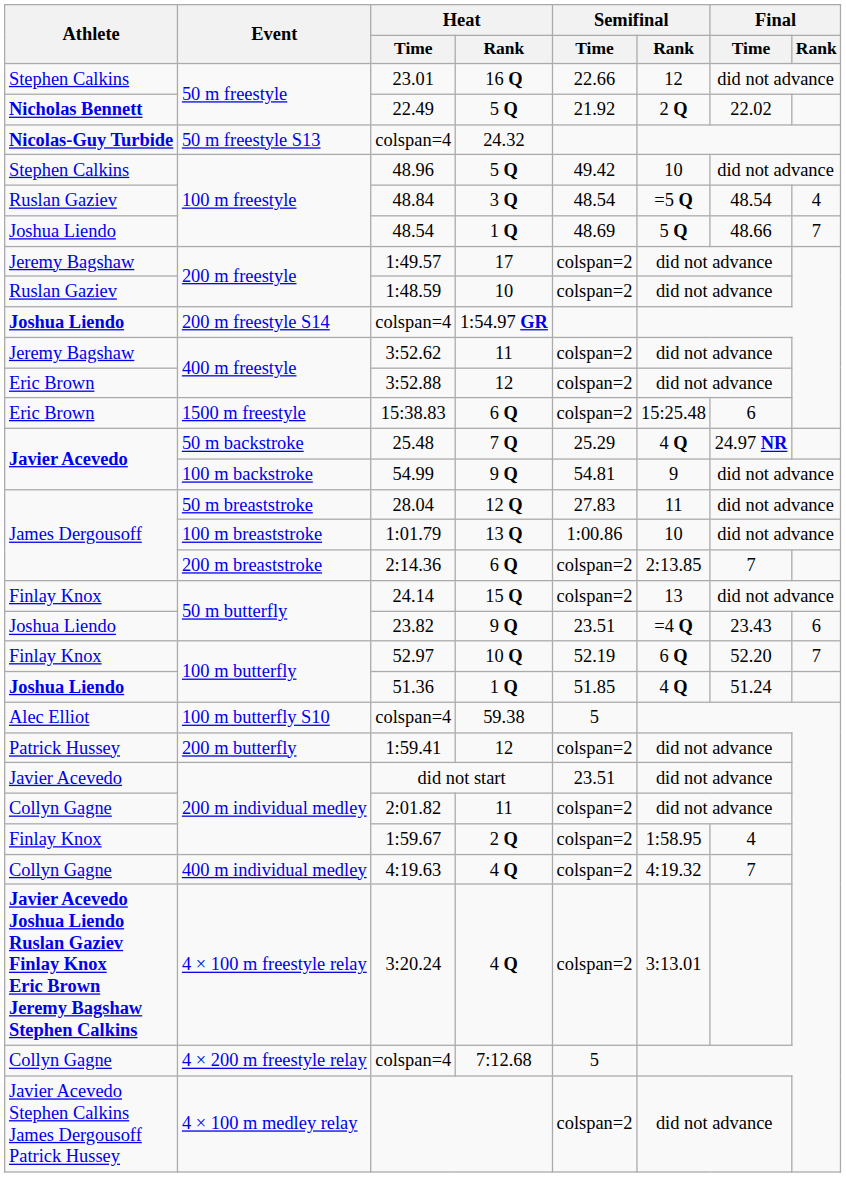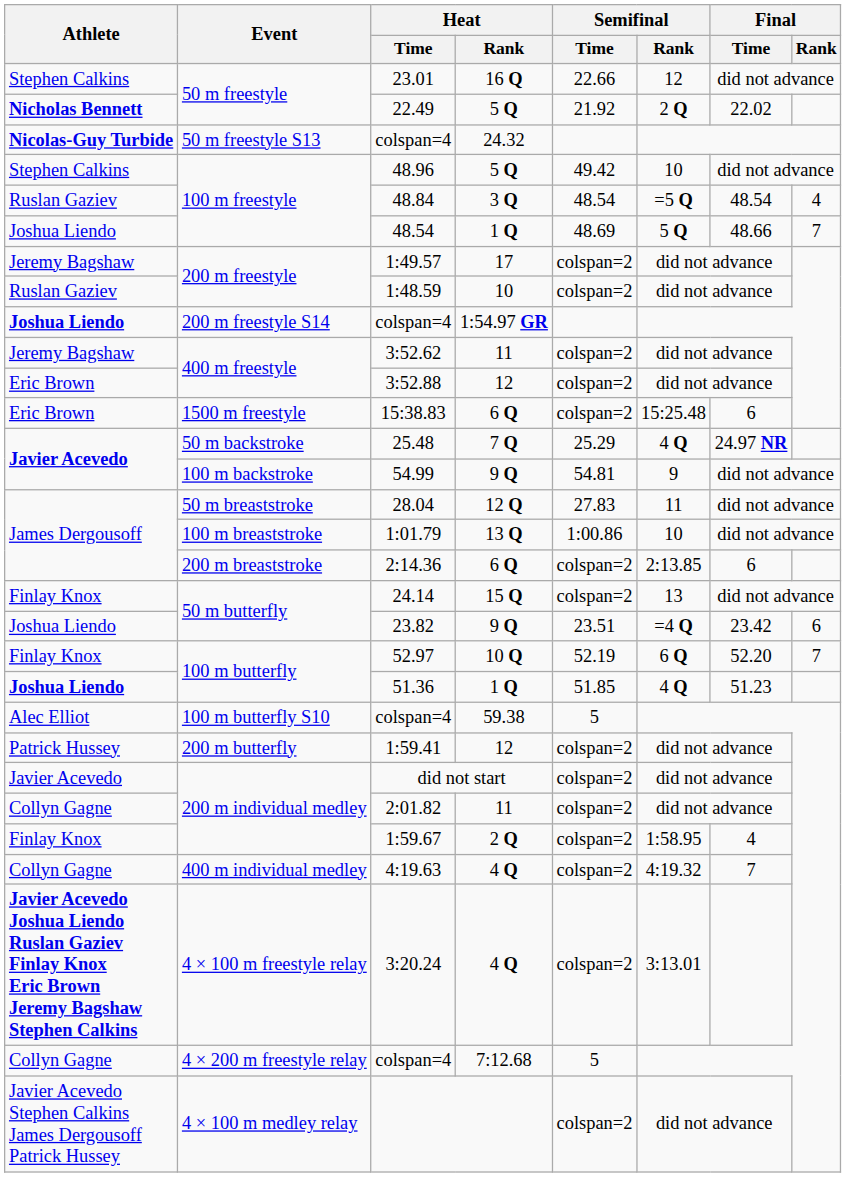(751, 565) 7 -> (751, 565) 6
(751, 626) 23.43 -> (751, 626) 23.42
(751, 687) 51.24 -> (751, 687) 51.23
(594, 778) 23.51 -> (594, 778) colspan=2
